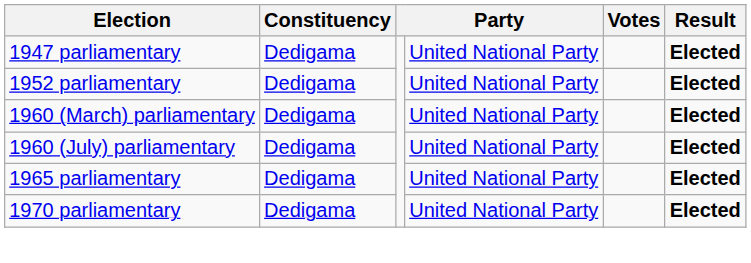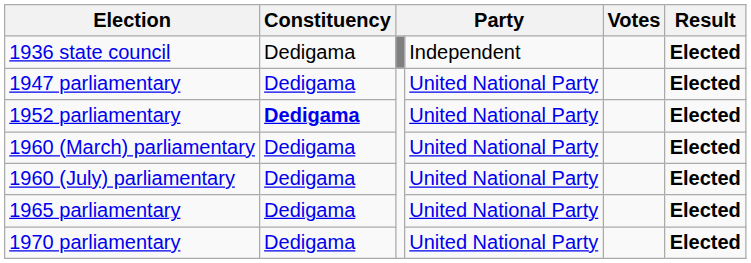+ row: (90, 52)
(310, 83) normal -> (312, 115) bold
